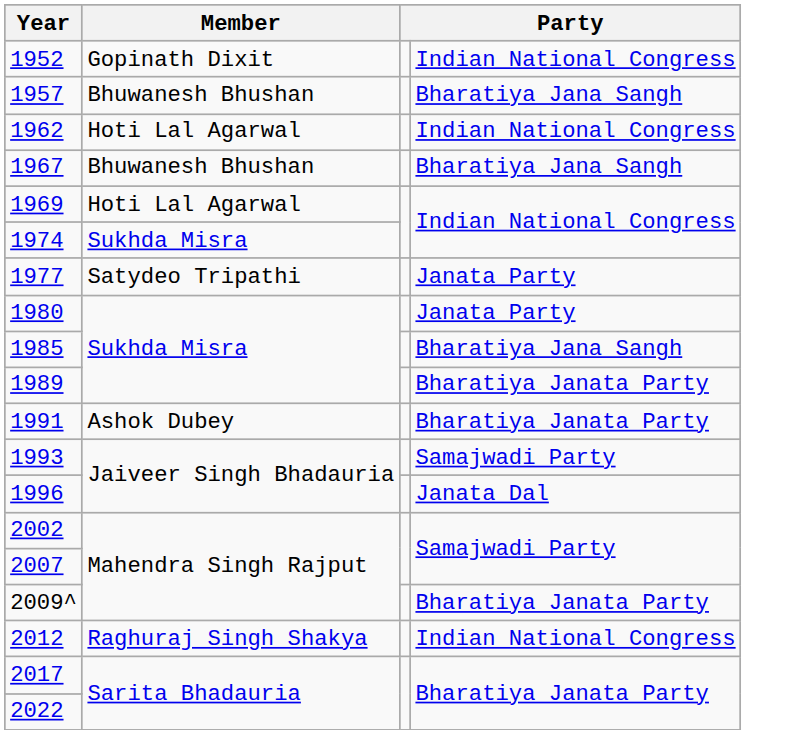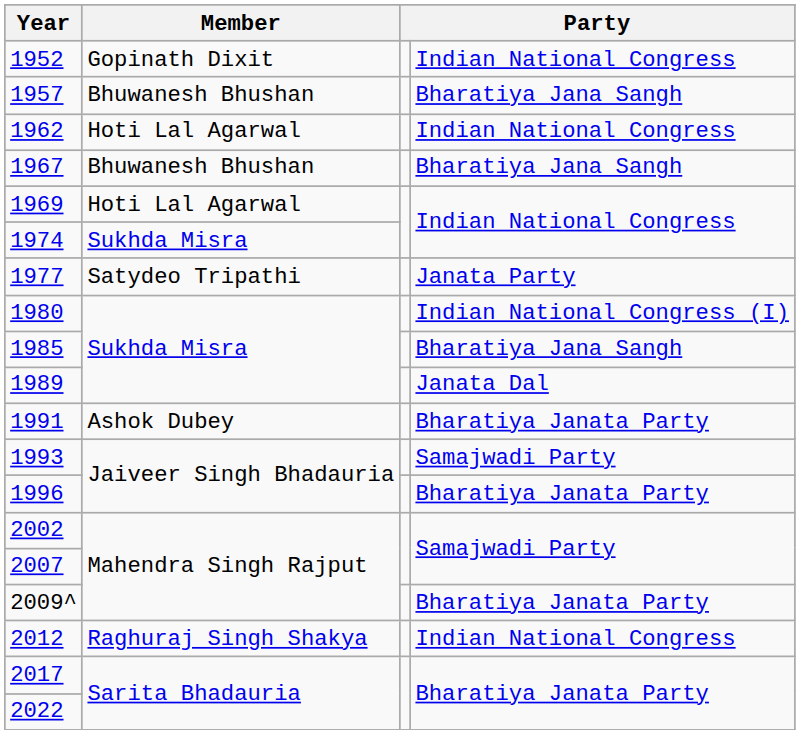(495, 313) Janata Party -> (602, 313) Indian National Congress (I)
(562, 385) Bharatiya Janata Party -> (482, 385) Janata Dal
(482, 494) Janata Dal -> (562, 494) Bharatiya Janata Party
